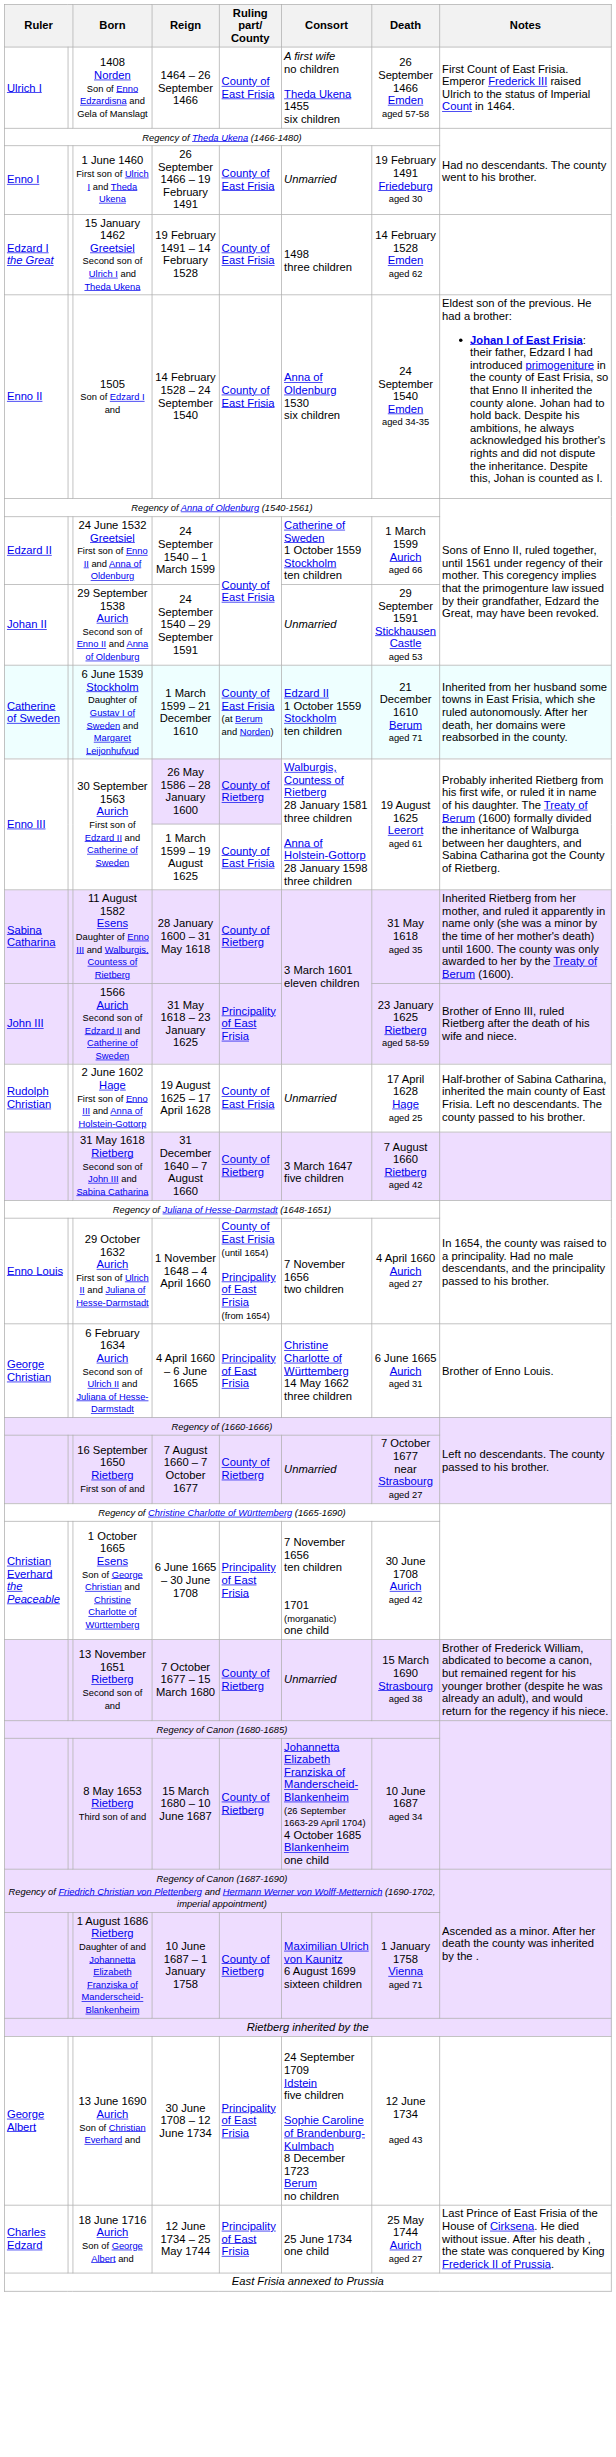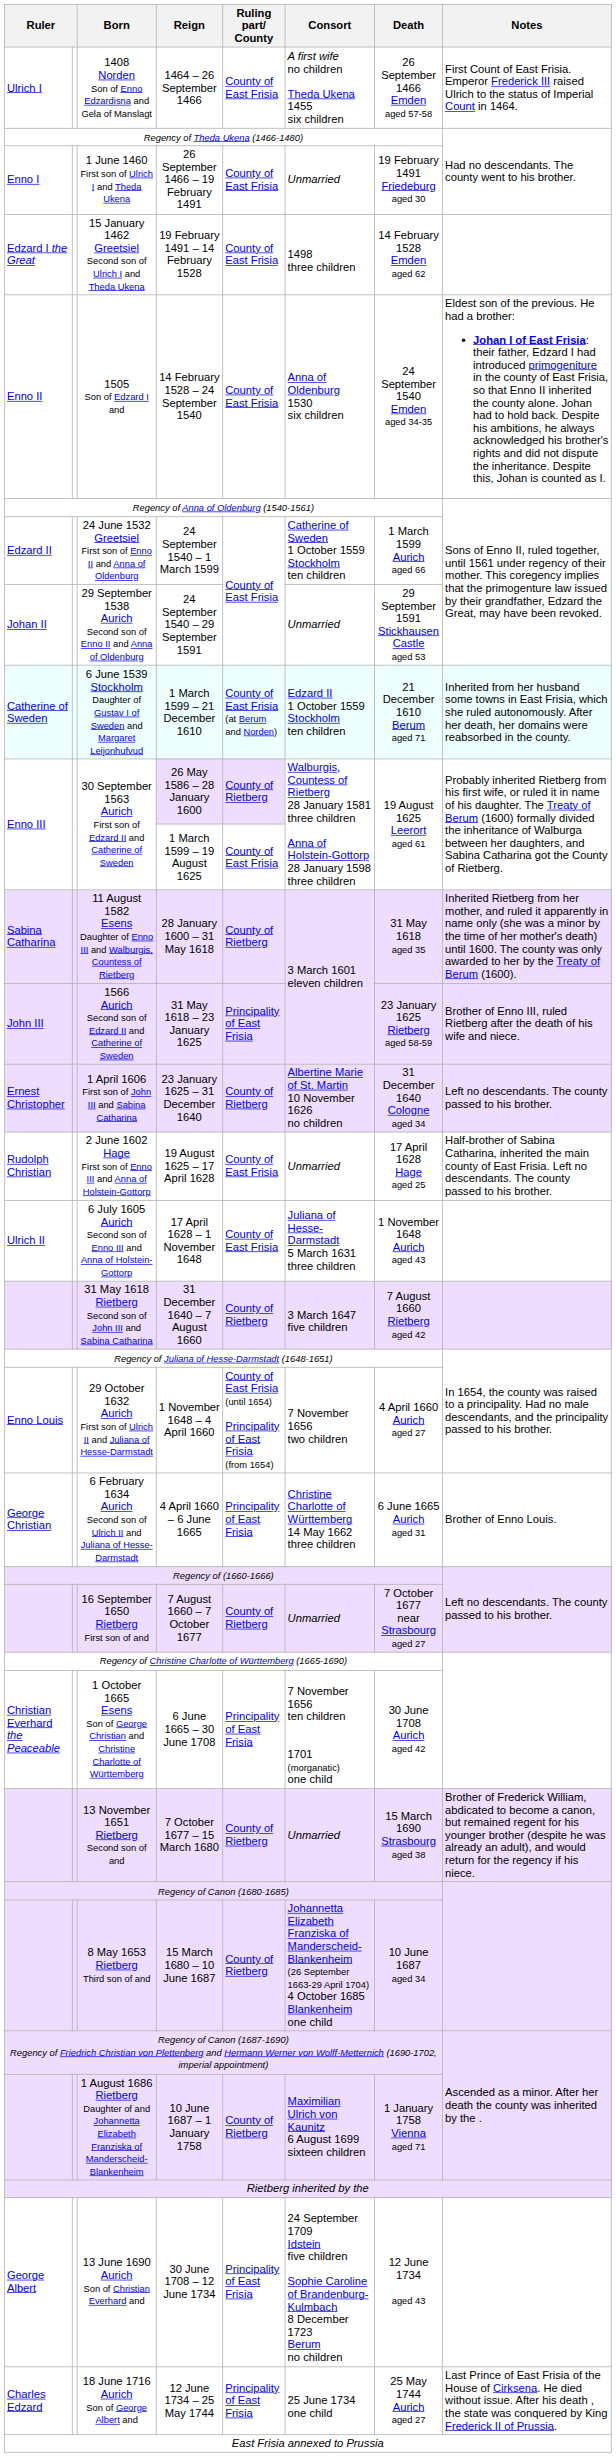+ row: (189, 1098)
+ row: (189, 1240)
